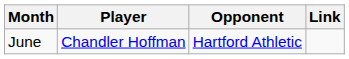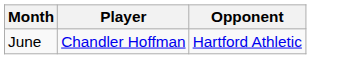- column: (325, 17)
